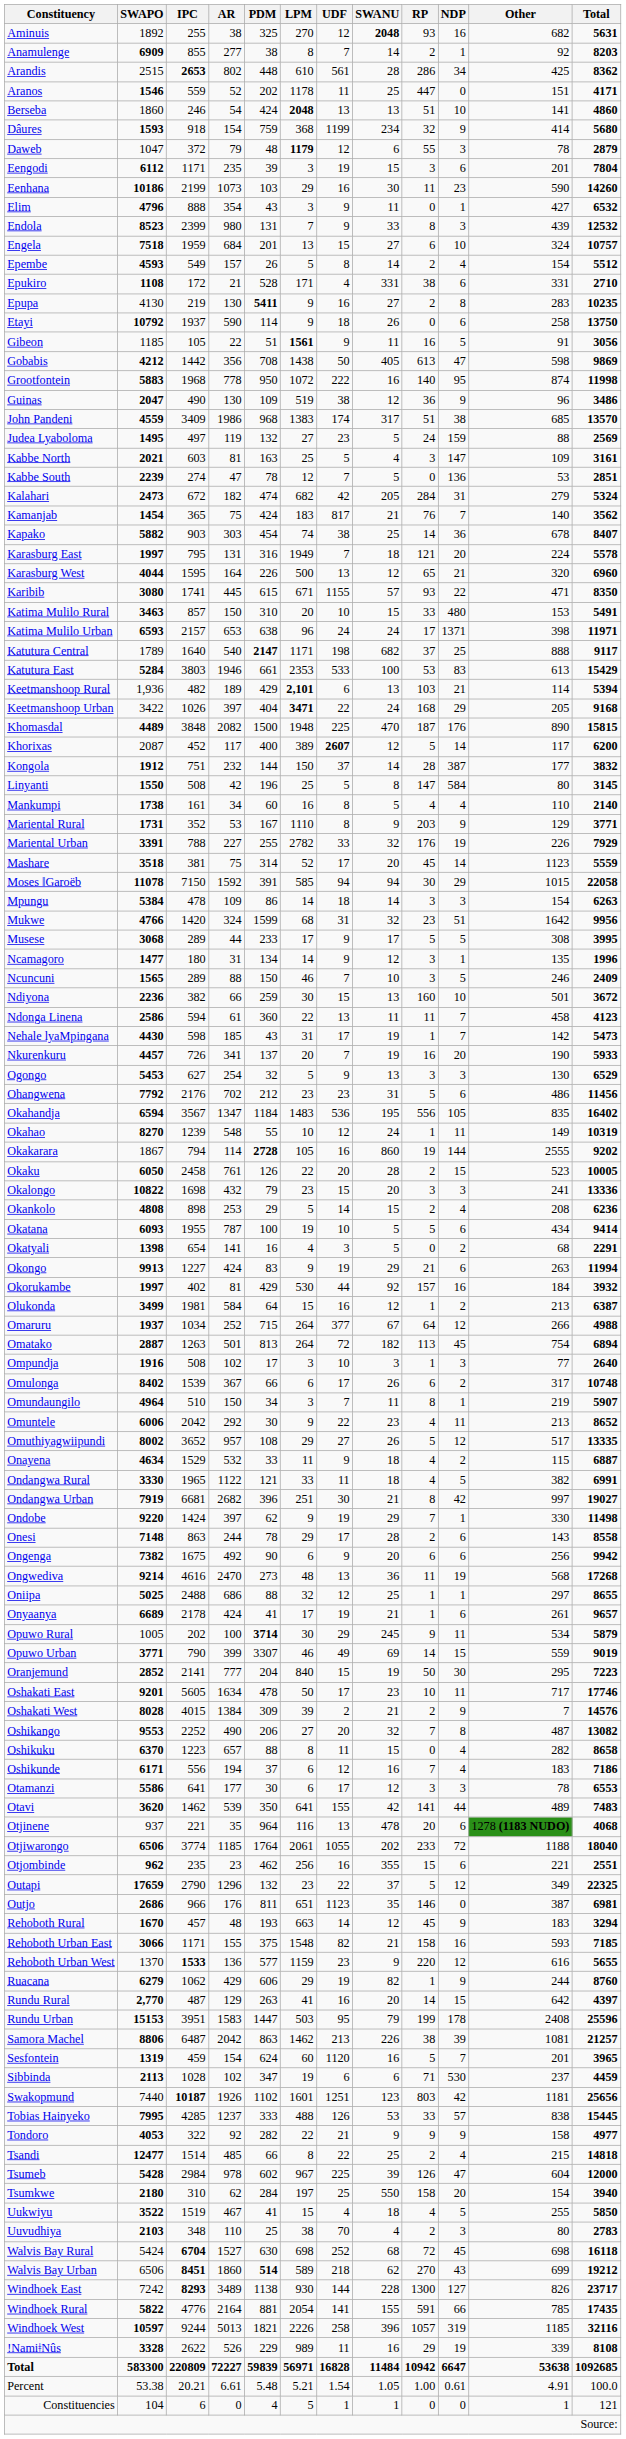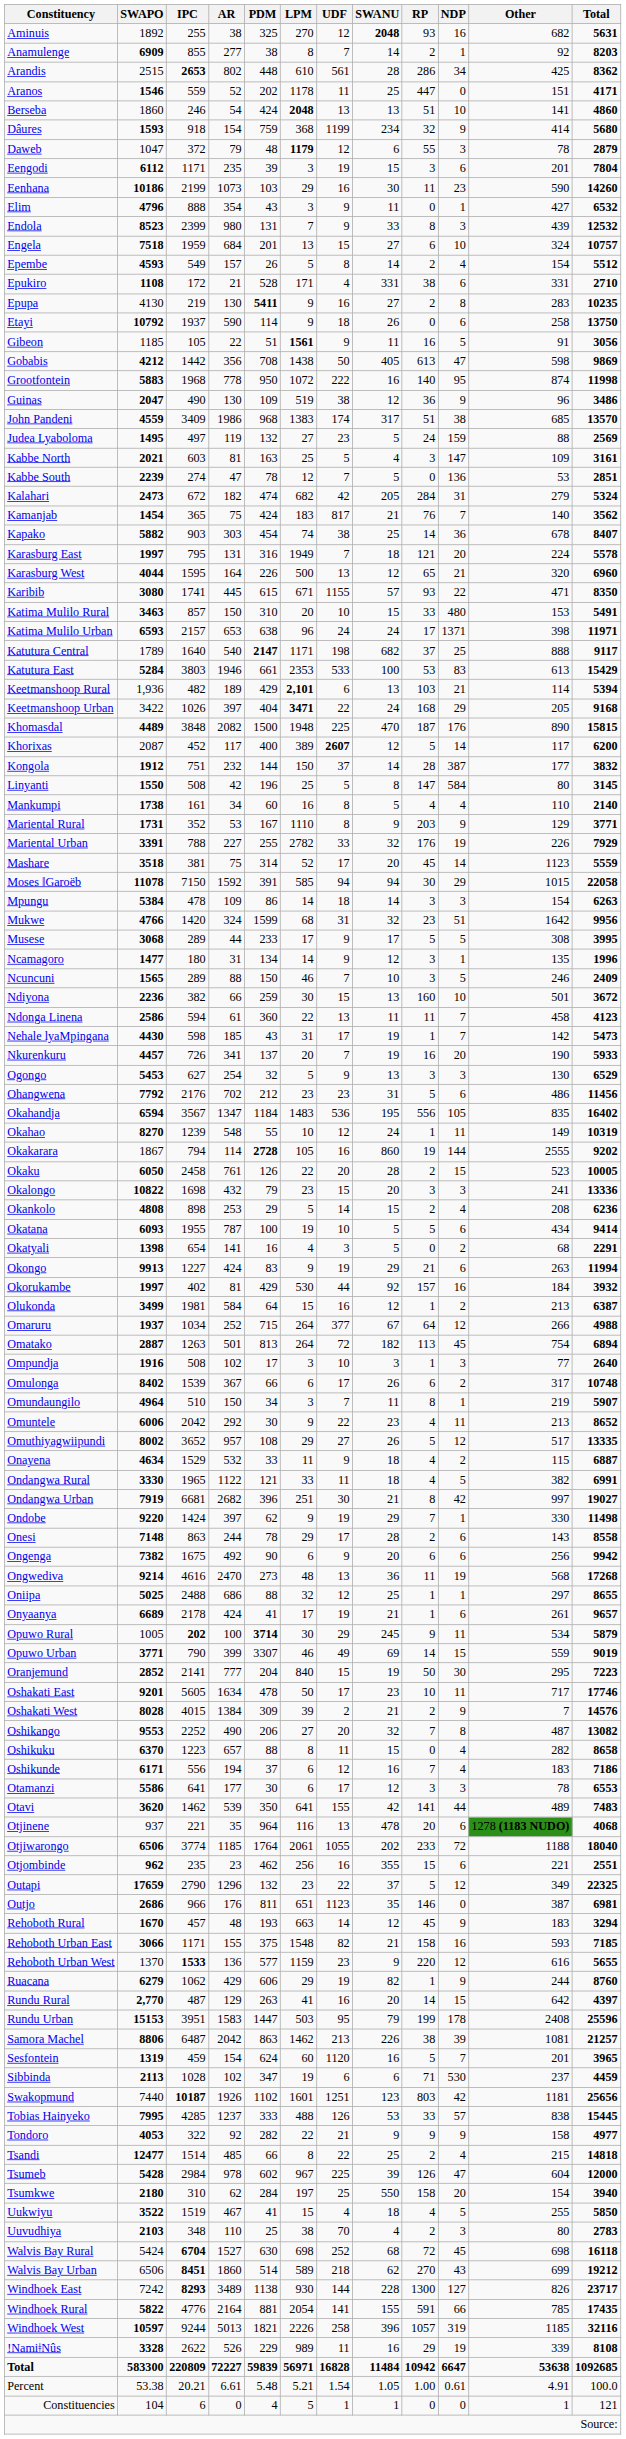(197, 1634) normal -> (197, 1634) bold
(269, 2270) bold -> (269, 2270) normal
